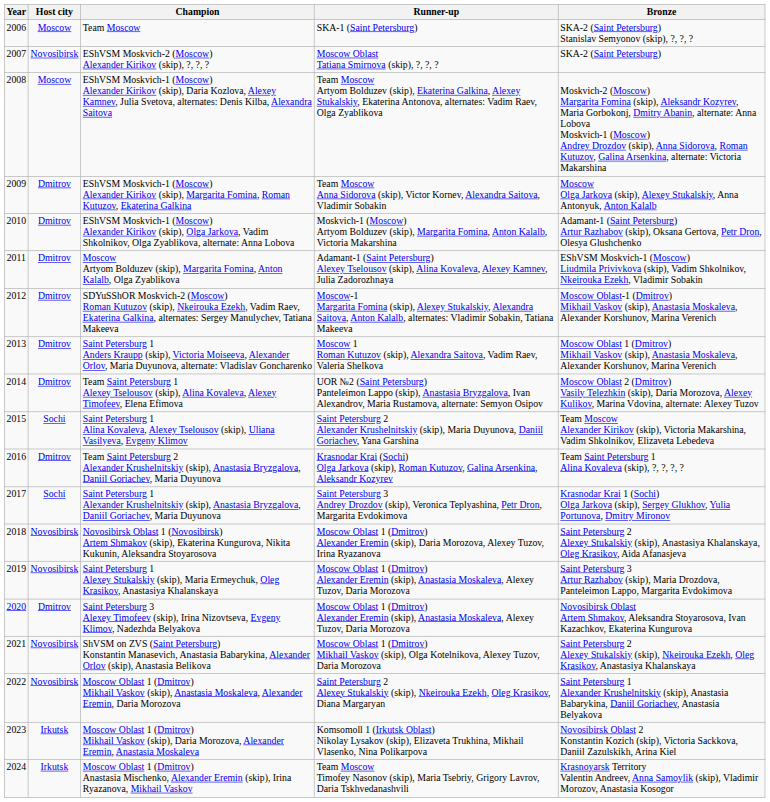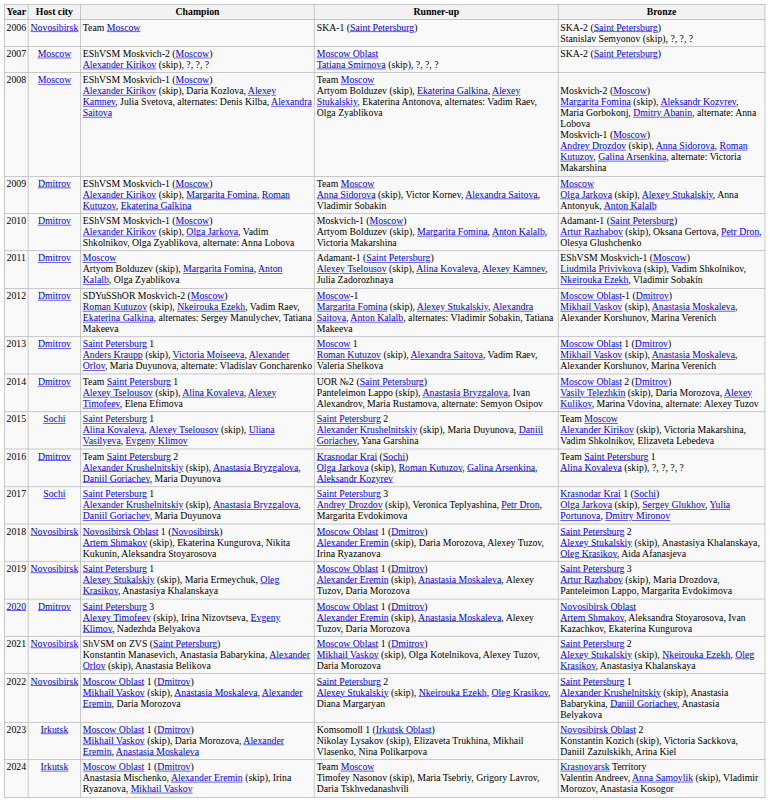(54, 27) Moscow -> (54, 27) Novosibirsk
(54, 54) Novosibirsk -> (54, 54) Moscow
